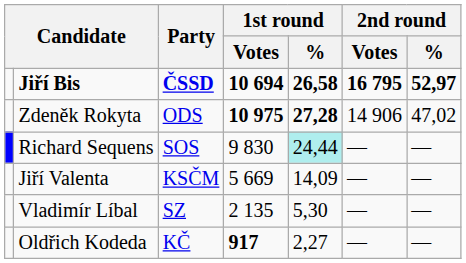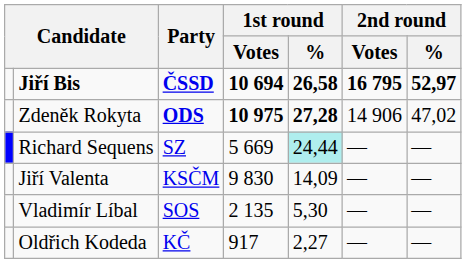(183, 115) normal -> (183, 115) bold
(181, 147) SOS -> (174, 147) SZ
(251, 147) 9 830 -> (251, 147) 5 669
(251, 178) 5 669 -> (251, 178) 9 830
(174, 210) SZ -> (181, 210) SOS
(244, 242) bold -> (244, 242) normal
